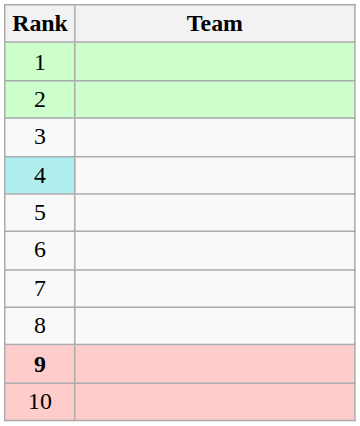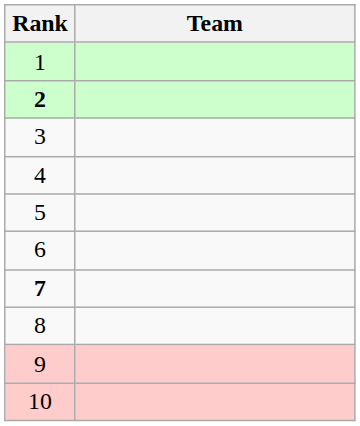(40, 99) normal -> (40, 99) bold
(40, 174) paleturquoise background -> (40, 174) no background
(40, 288) normal -> (40, 288) bold
(40, 363) bold -> (40, 363) normal
